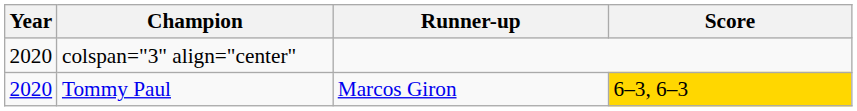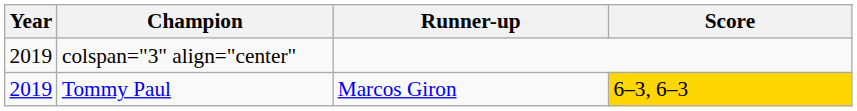(31, 55) 2020 -> (31, 55) 2019
(31, 88) 2020 -> (31, 88) 2019
